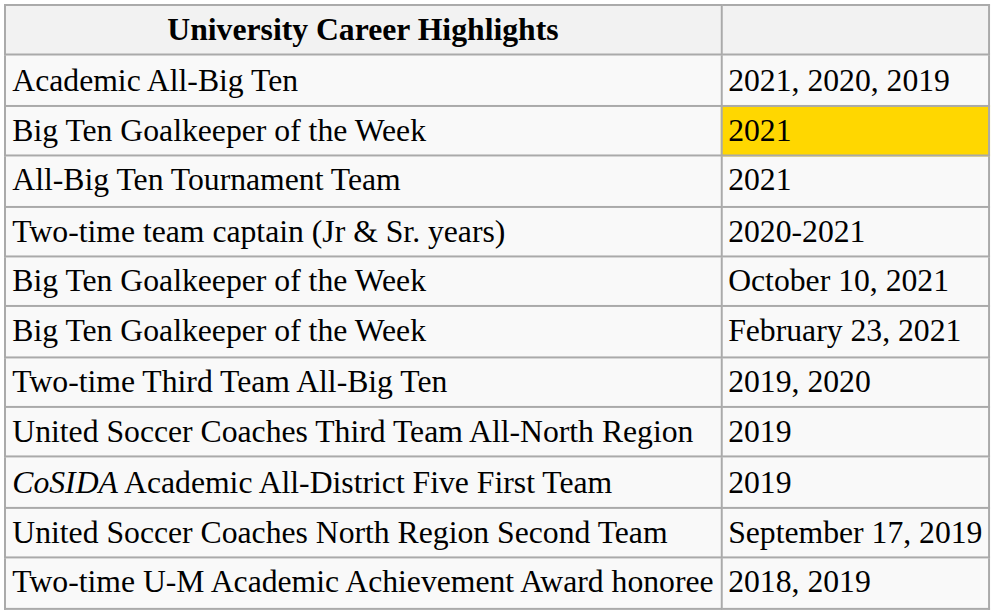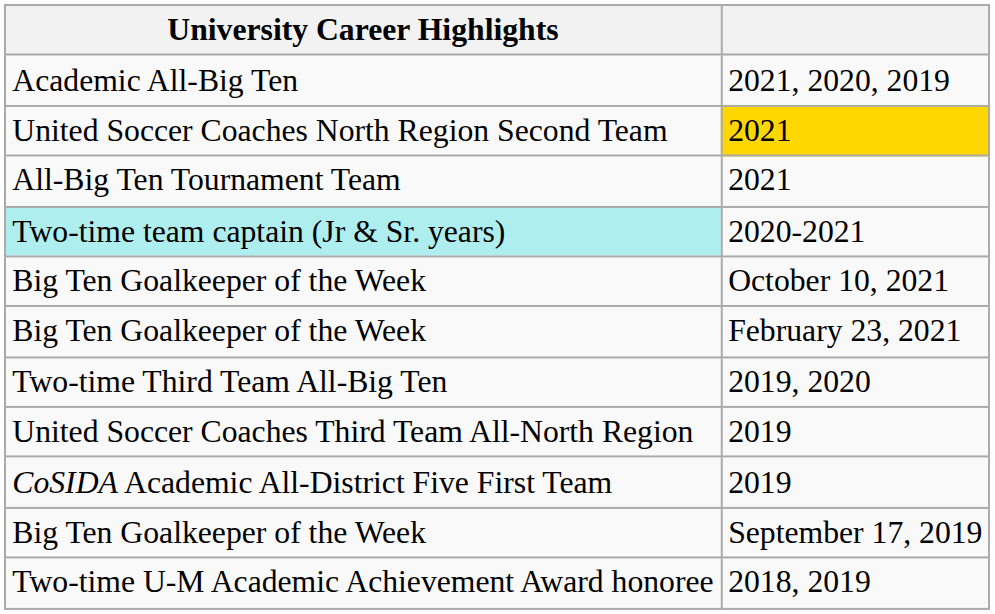(219, 130) Big Ten Goalkeeper of the Week -> (340, 130) United Soccer Coaches North Region Second Team
(259, 230) no background -> (259, 230) paleturquoise background
(340, 532) United Soccer Coaches North Region Second Team -> (219, 532) Big Ten Goalkeeper of the Week
